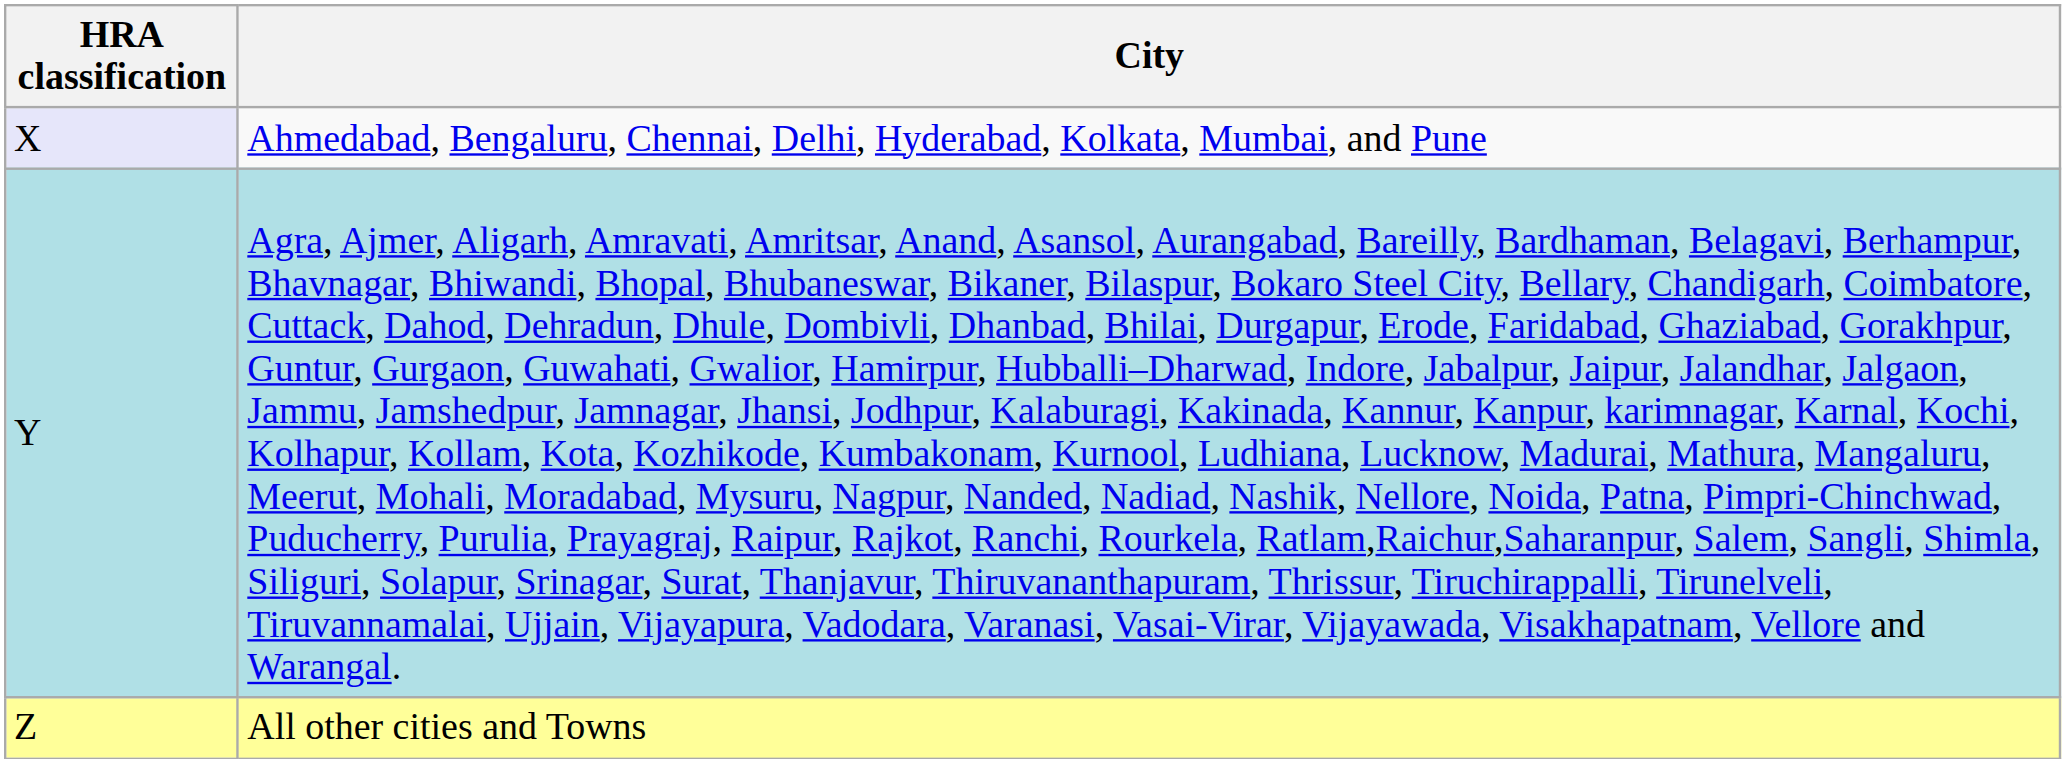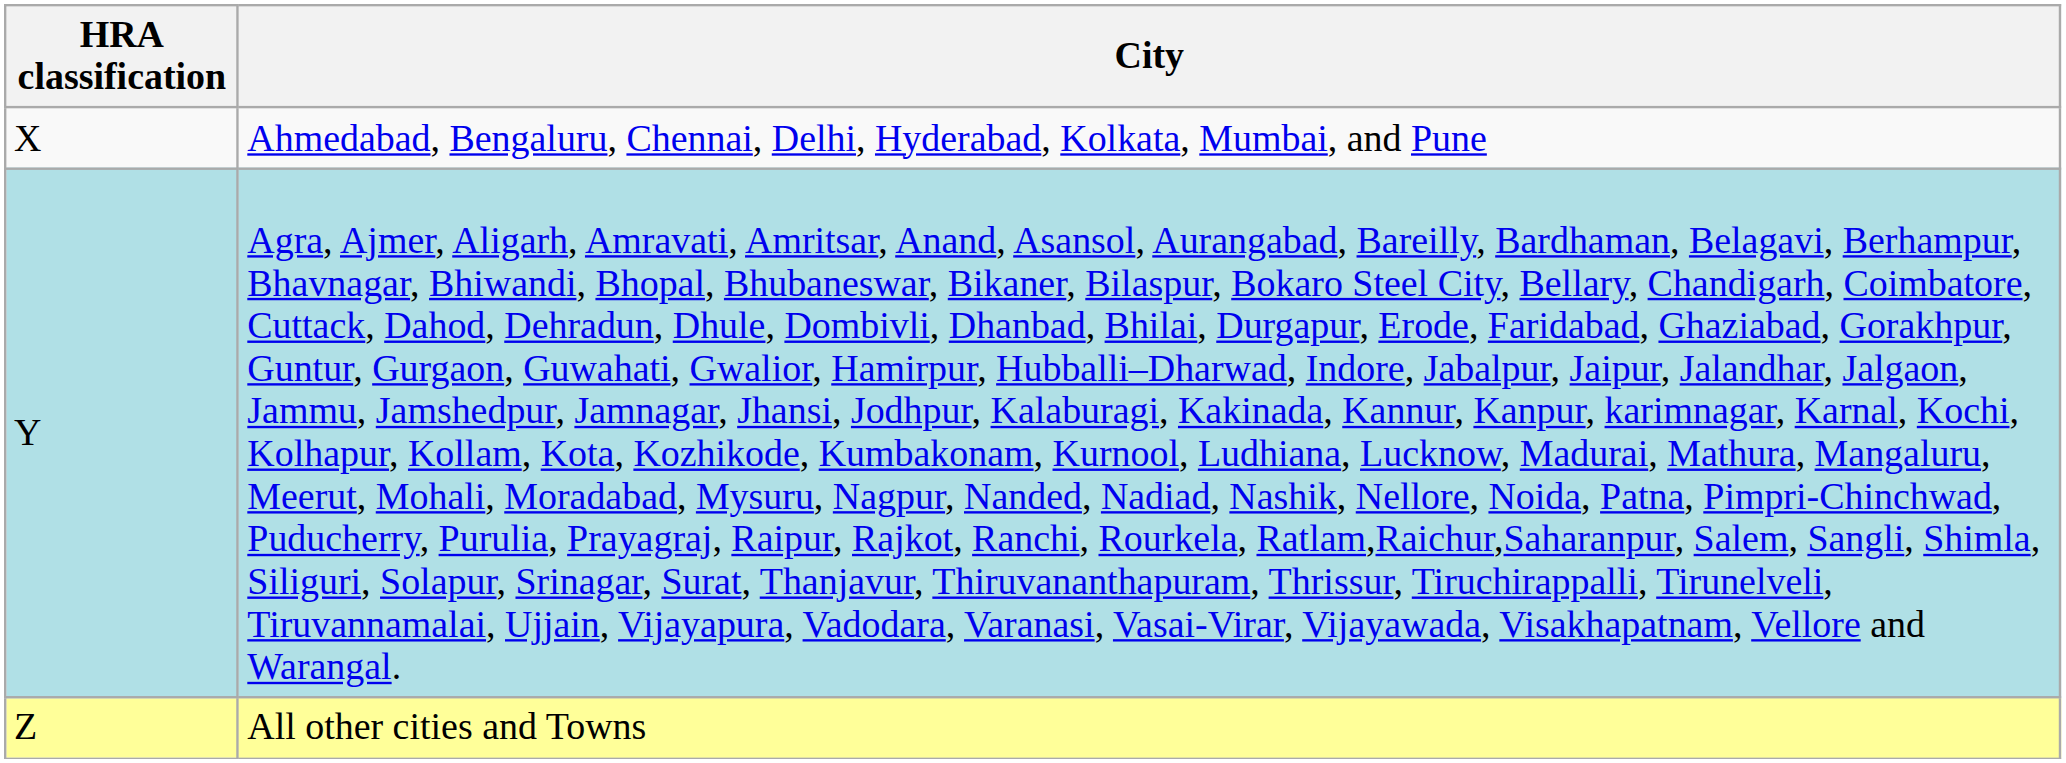(28, 137) lavender background -> (28, 137) no background
